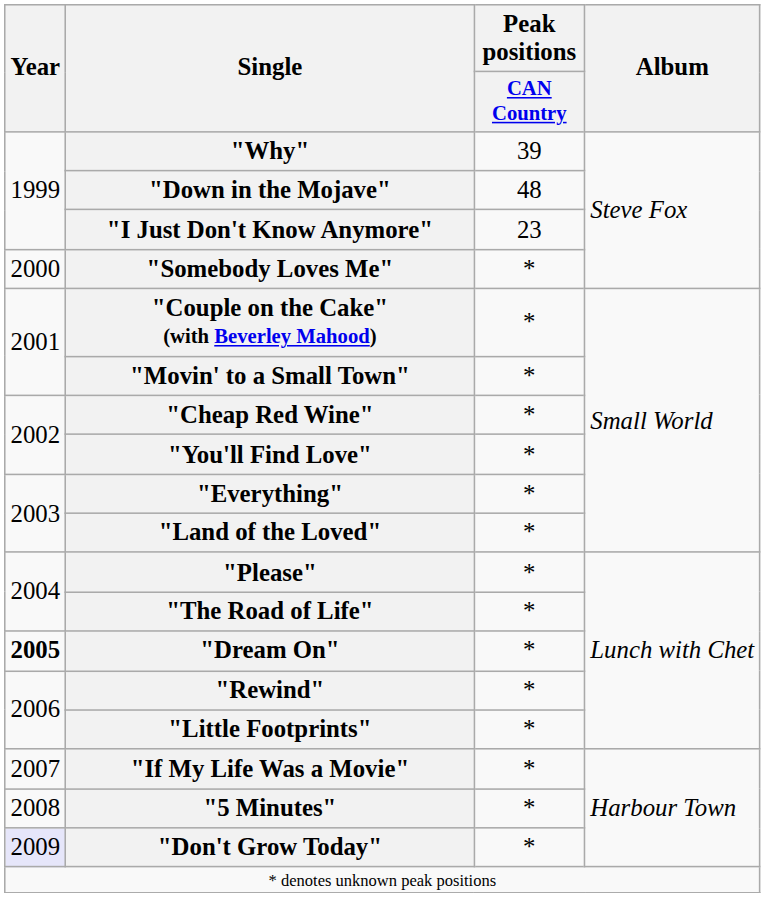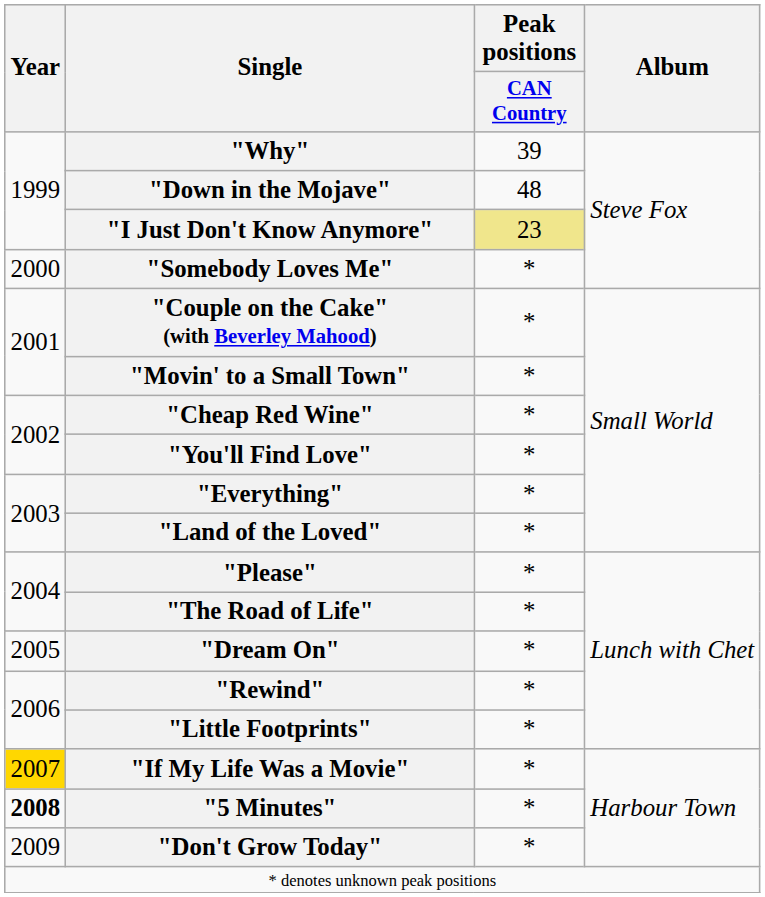(529, 229) no background -> (529, 229) khaki background
(35, 650) bold -> (35, 650) normal
(35, 768) no background -> (35, 768) gold background
(35, 807) normal -> (35, 807) bold
(35, 847) lavender background -> (35, 847) no background
